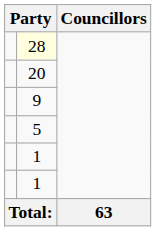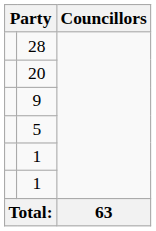(37, 45) lightyellow background -> (37, 45) no background
